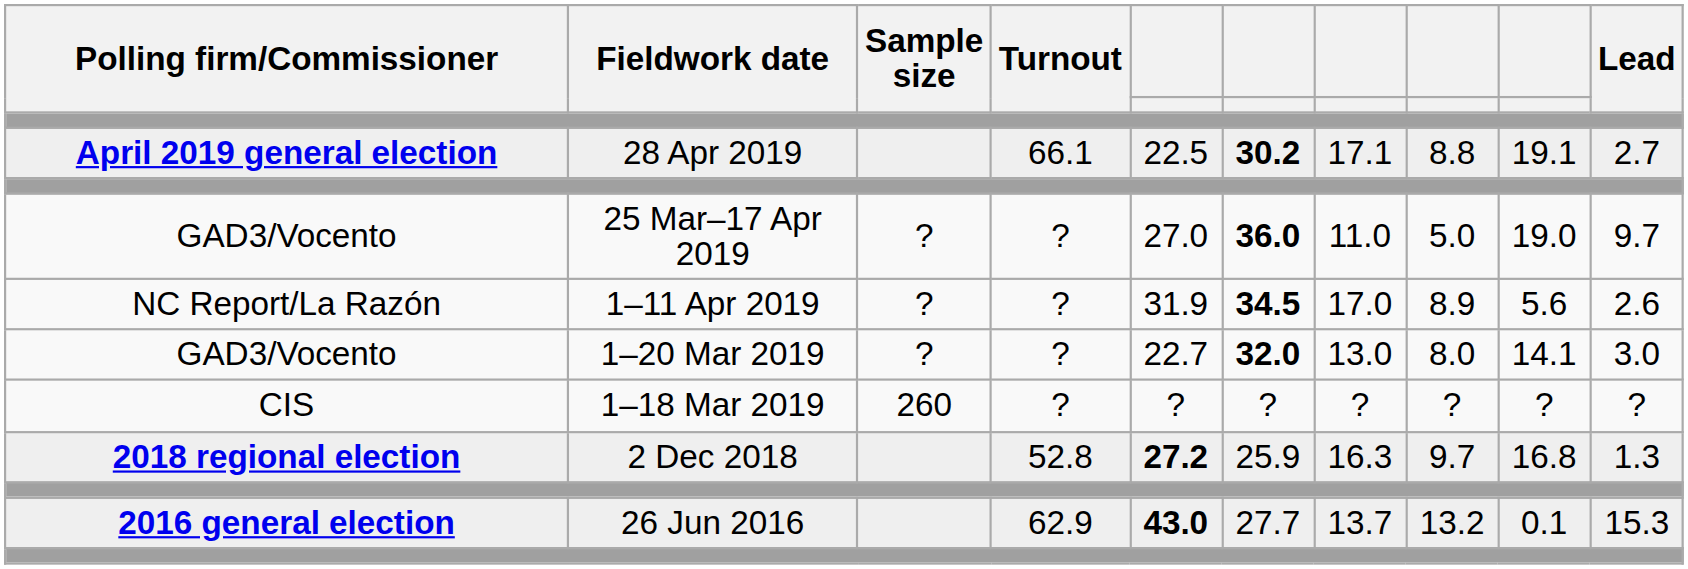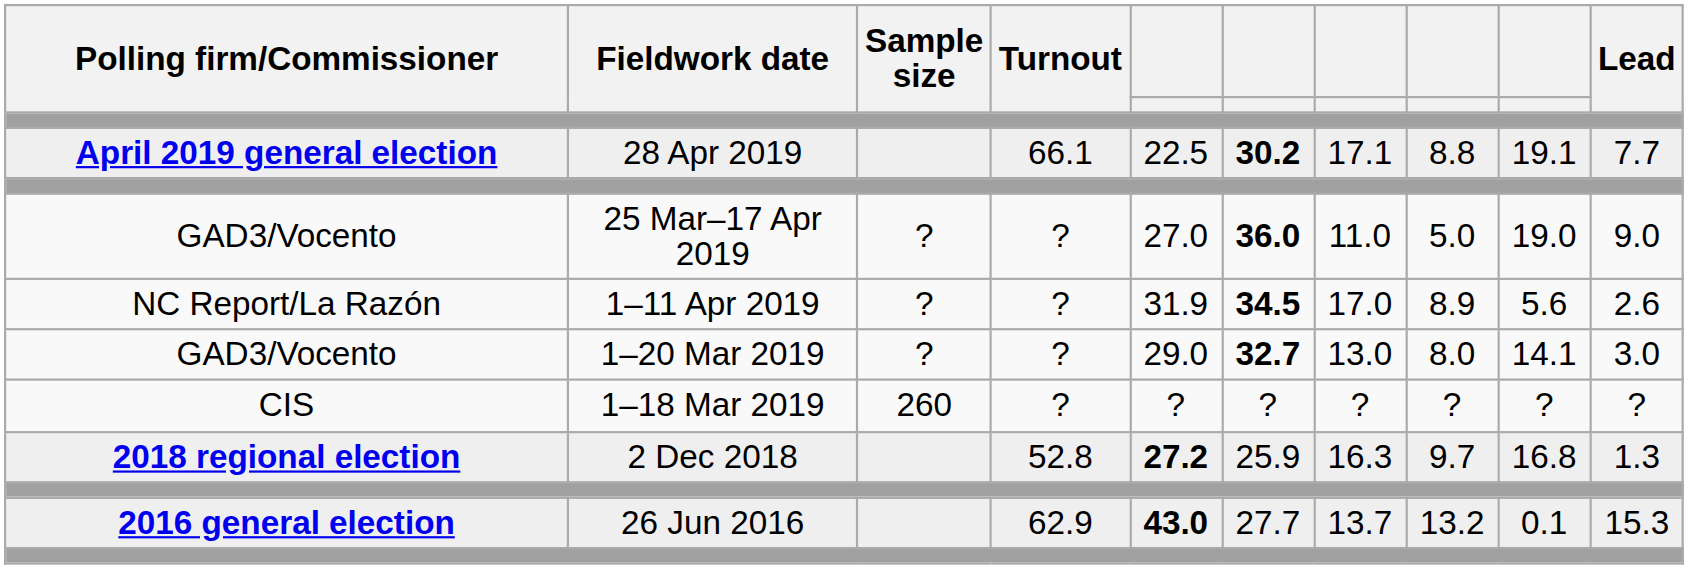(1637, 152) 2.7 -> (1637, 152) 7.7
(1637, 236) 9.7 -> (1637, 236) 9.0
(1176, 354) 22.7 -> (1176, 354) 29.0
(1268, 354) 32.0 -> (1268, 354) 32.7
